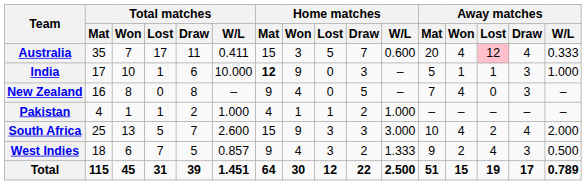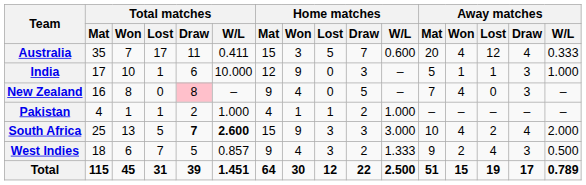(493, 53) pink background -> (493, 53) no background
(269, 72) bold -> (269, 72) normal
(194, 92) no background -> (194, 92) pink background
(194, 131) normal -> (194, 131) bold
(234, 131) normal -> (234, 131) bold
